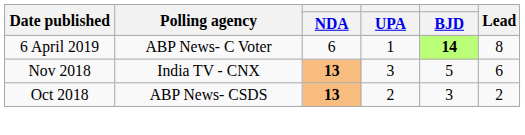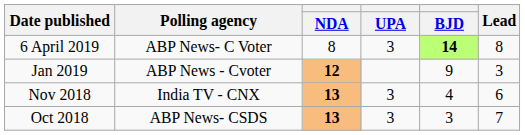(332, 47) 6 -> (332, 47) 8
(390, 47) 1 -> (390, 47) 3
+ row: (60, 71)
(449, 71) 5 -> (449, 95) 4
(390, 95) 2 -> (390, 118) 3
(499, 95) 2 -> (499, 118) 7
